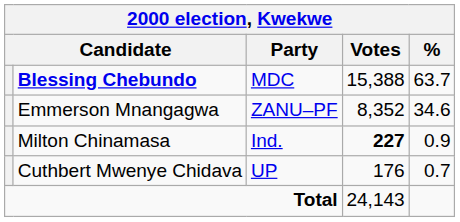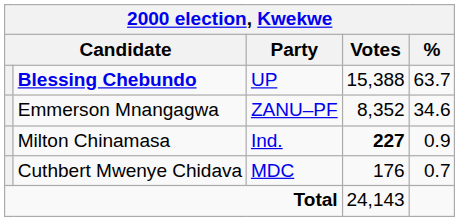(273, 79) MDC -> (264, 79) UP
(264, 170) UP -> (273, 170) MDC
